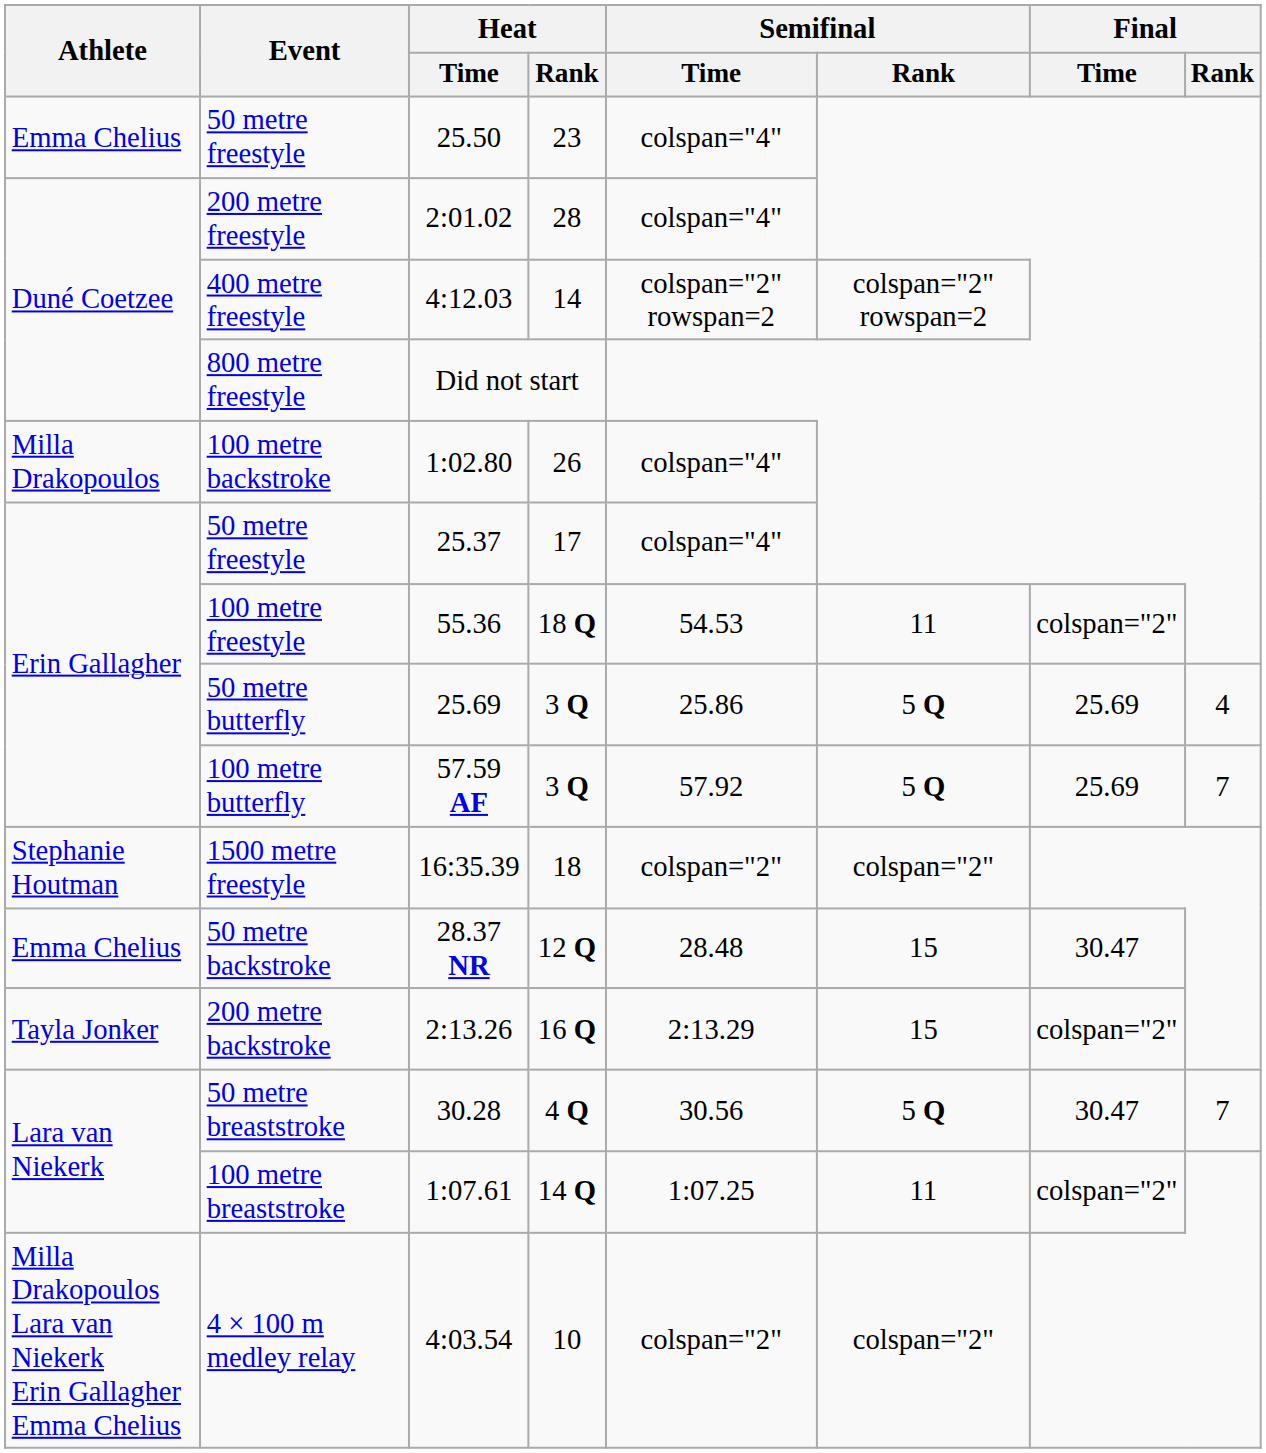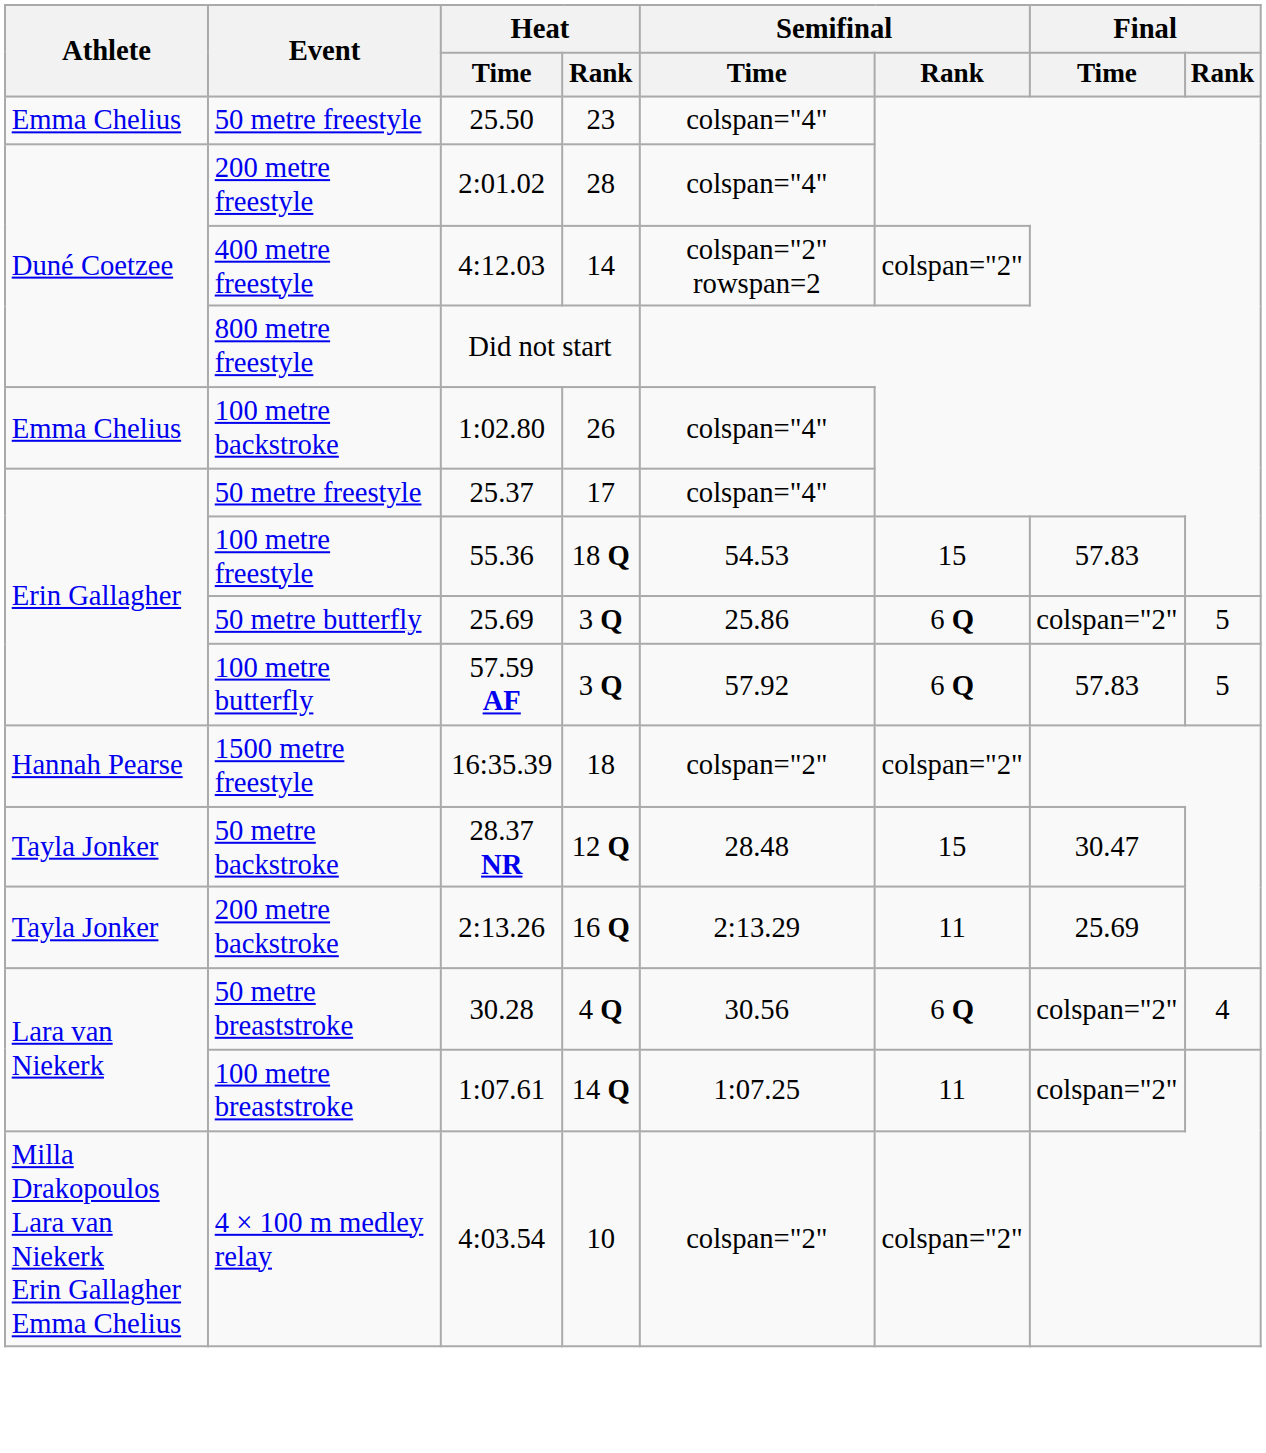(923, 299) colspan="2" rowspan=2 -> (952, 265) colspan="2"
(86, 461) Milla Drakopoulos -> (96, 427) Emma Chelius
(923, 623) 11 -> (952, 556) 15
(1107, 623) colspan="2" -> (1107, 556) 57.83
(923, 705) 5 Q -> (952, 620) 6 Q
(1107, 705) 25.69 -> (1107, 620) colspan="2"
(1222, 705) 4 -> (1222, 620) 5
(923, 786) 5 Q -> (952, 684) 6 Q
(1107, 786) 25.69 -> (1107, 684) 57.83
(1222, 786) 7 -> (1222, 684) 5
(68, 867) Stephanie Houtman -> (97, 765) Hannah Pearse
(96, 948) Emma Chelius -> (85, 846) Tayla Jonker
(923, 1029) 15 -> (952, 927) 11
(1107, 1029) colspan="2" -> (1107, 927) 25.69
(923, 1110) 5 Q -> (952, 1009) 6 Q
(1107, 1110) 30.47 -> (1107, 1009) colspan="2"
(1222, 1110) 7 -> (1222, 1009) 4
